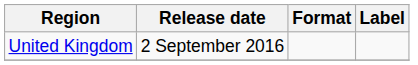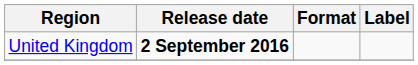(212, 45) normal -> (215, 45) bold
